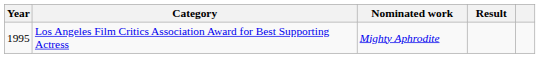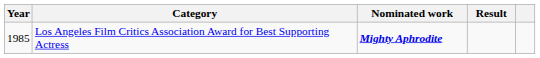(18, 37) 1995 -> (18, 37) 1985
(400, 37) normal -> (401, 37) bold
